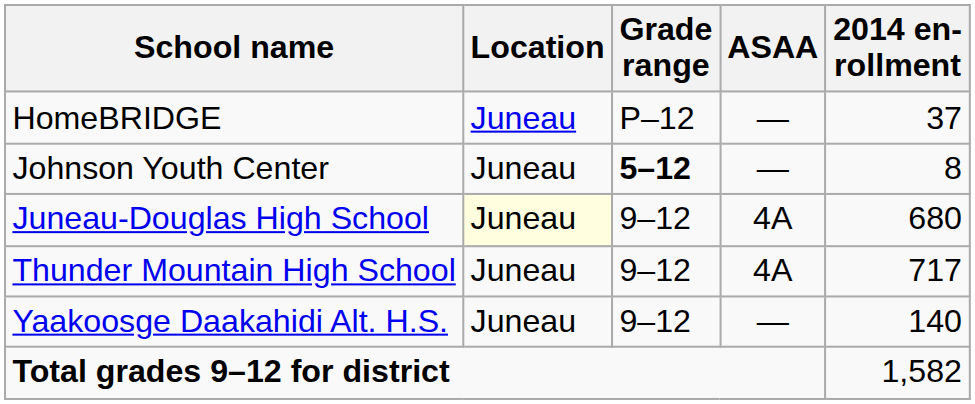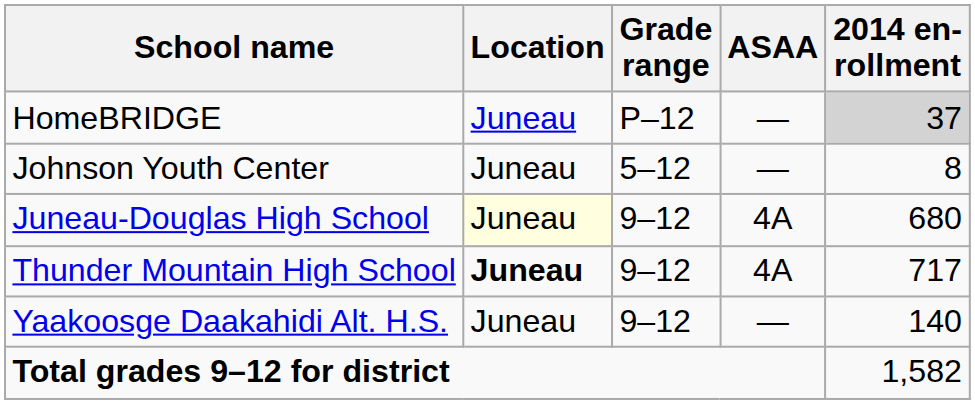(944, 117) no background -> (944, 117) lightgrey background
(655, 168) bold -> (655, 168) normal
(523, 270) normal -> (527, 270) bold
